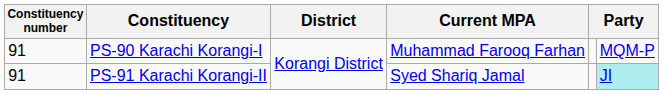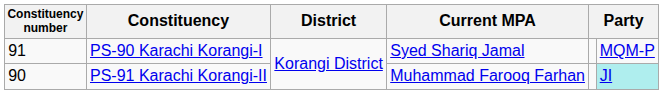(488, 50) Muhammad Farooq Farhan -> (457, 50) Syed Shariq Jamal
(17, 76) 91 -> (17, 76) 90
(457, 76) Syed Shariq Jamal -> (488, 76) Muhammad Farooq Farhan
